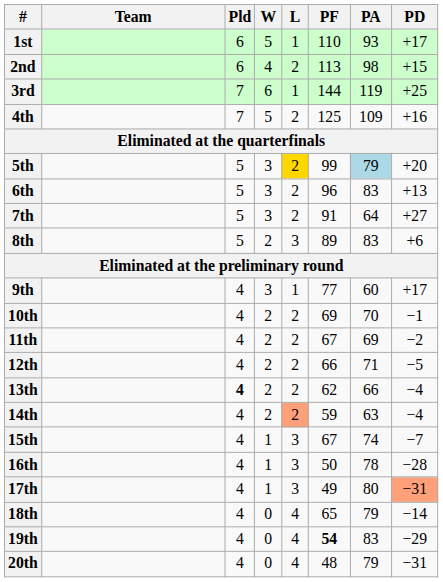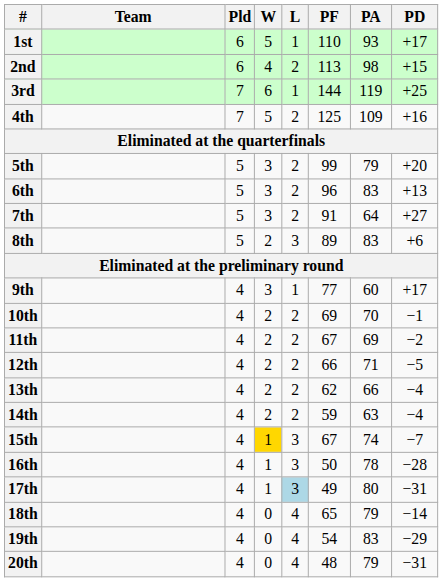(295, 166) gold background -> (295, 166) no background
(371, 166) lightblue background -> (371, 166) no background
(240, 389) bold -> (240, 389) normal
(295, 414) lightsalmon background -> (295, 414) no background
(268, 439) no background -> (268, 439) gold background
(295, 489) no background -> (295, 489) lightblue background
(415, 489) lightsalmon background -> (415, 489) no background
(329, 539) bold -> (329, 539) normal
